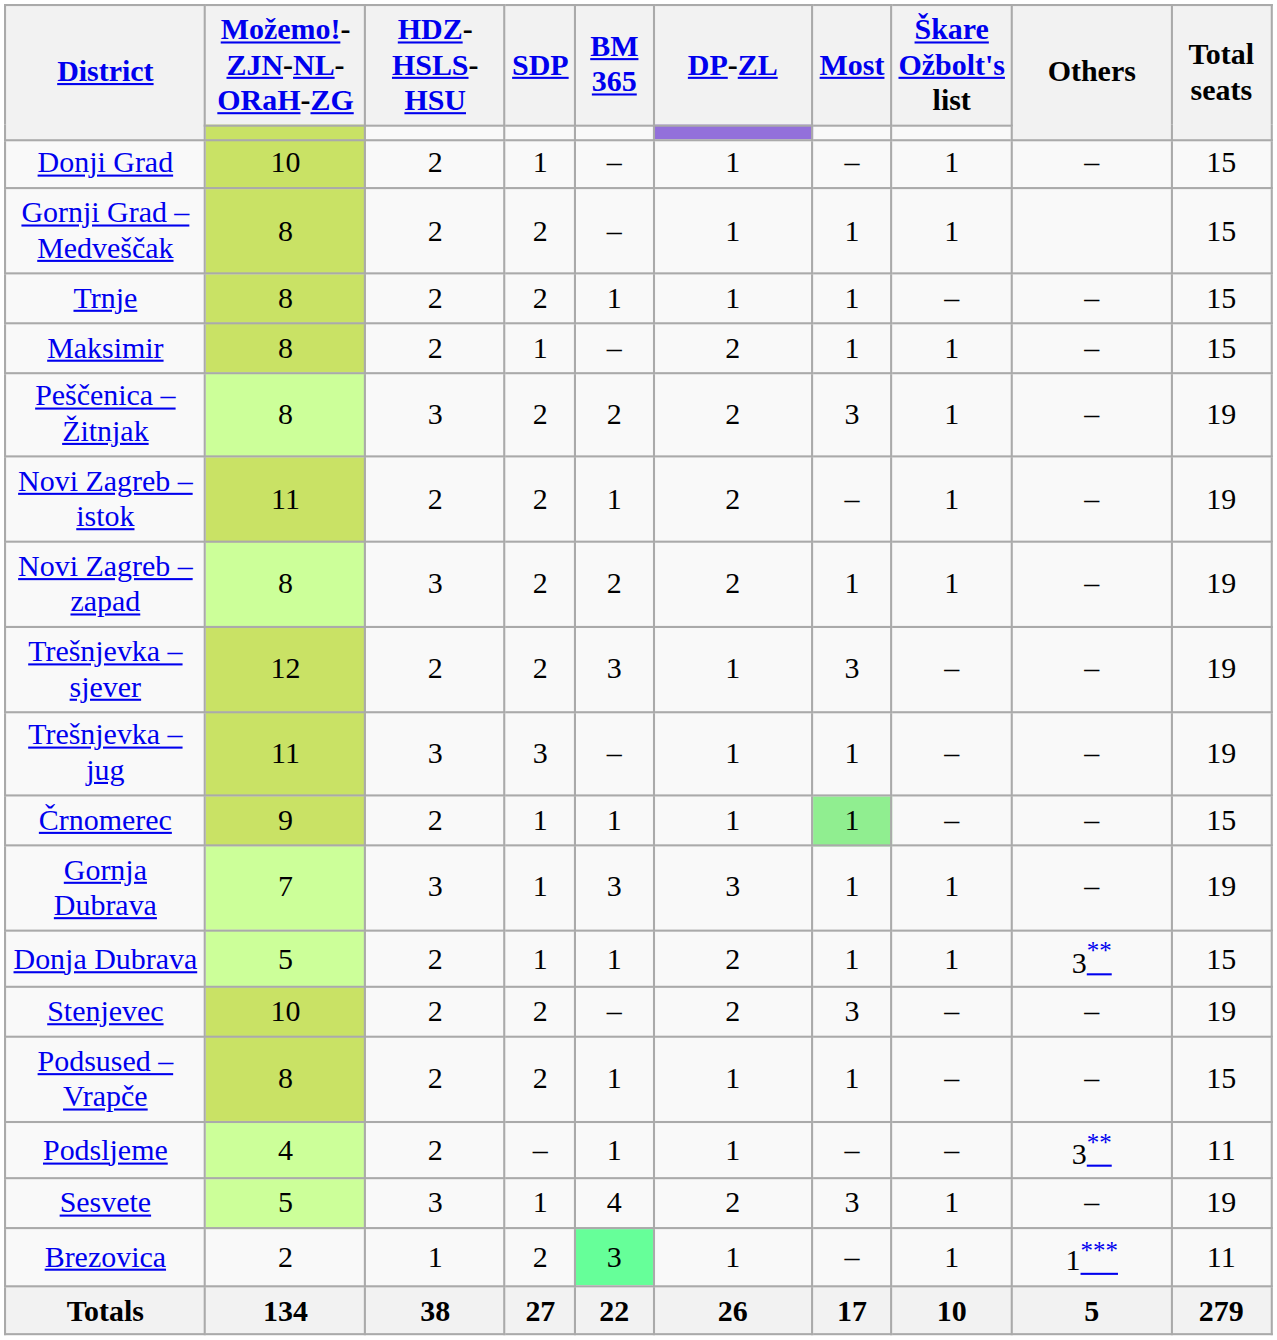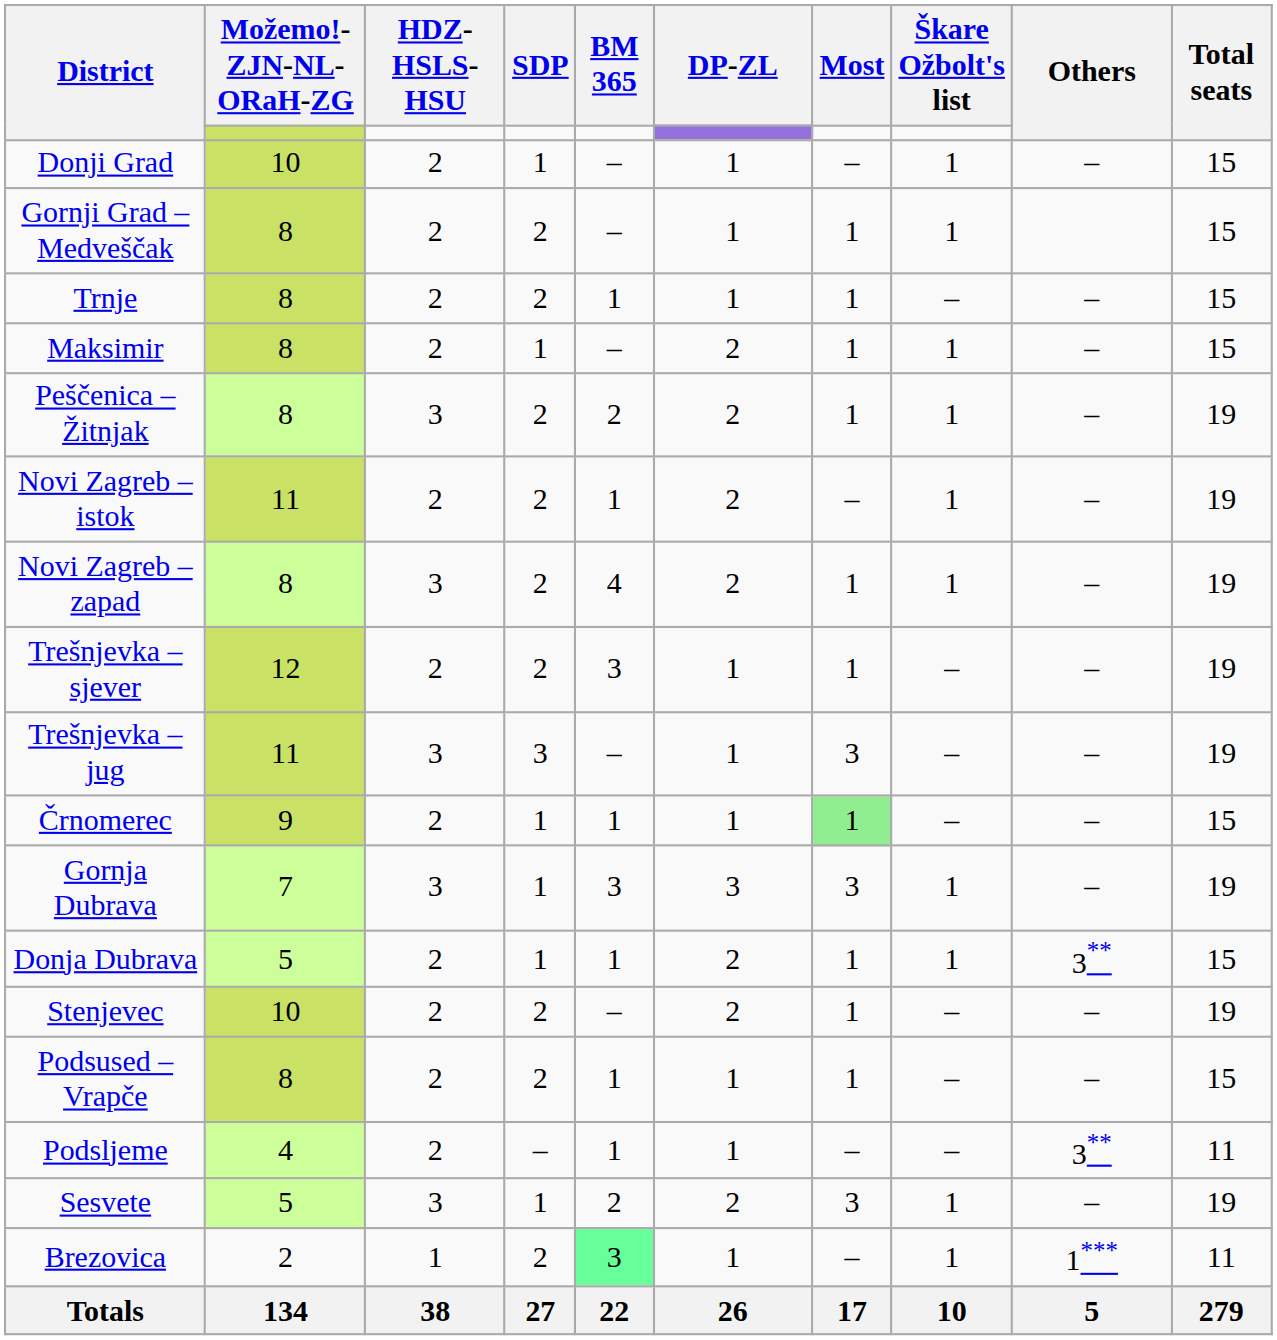(852, 414) 3 -> (852, 414) 1
(614, 583) 2 -> (614, 583) 4
(852, 668) 3 -> (852, 668) 1
(852, 753) 1 -> (852, 753) 3
(852, 887) 1 -> (852, 887) 3
(852, 1011) 3 -> (852, 1011) 1
(614, 1203) 4 -> (614, 1203) 2
